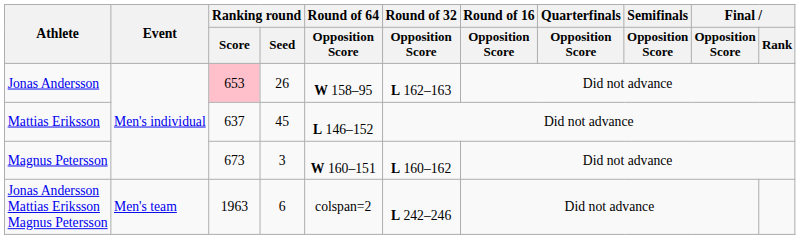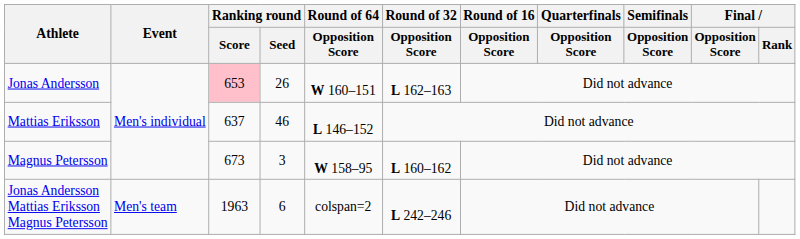(343, 91) W 158–95 -> (343, 91) W 160–151
(282, 122) 45 -> (282, 122) 46
(343, 168) W 160–151 -> (343, 168) W 158–95
